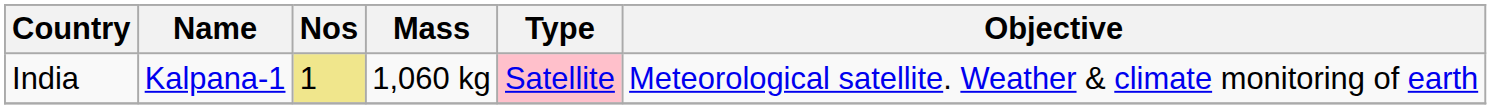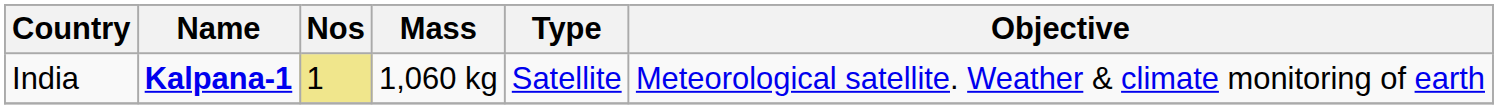(215, 77) normal -> (218, 77) bold
(560, 77) pink background -> (567, 77) no background
